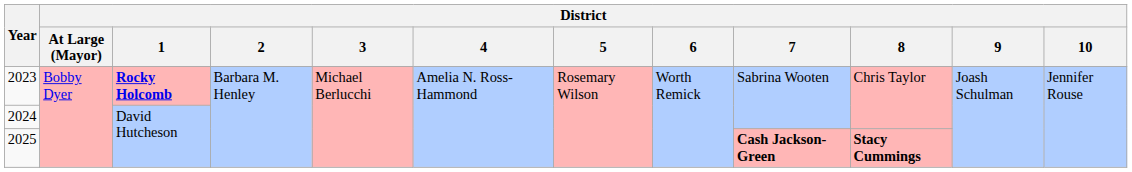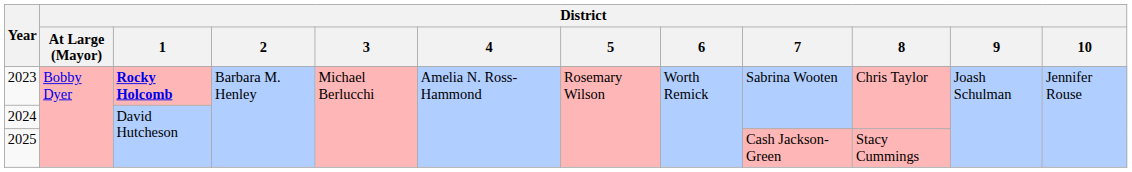(782, 147) bold -> (787, 147) normal
(887, 147) bold -> (888, 147) normal
